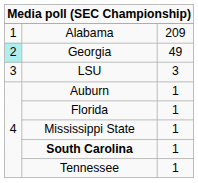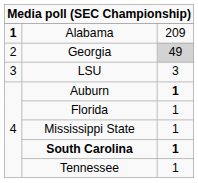(13, 33) normal -> (13, 33) bold
(13, 52) paleturquoise background -> (13, 52) no background
(175, 52) no background -> (175, 52) lightgrey background
(175, 91) normal -> (175, 91) bold
(175, 149) normal -> (175, 149) bold
